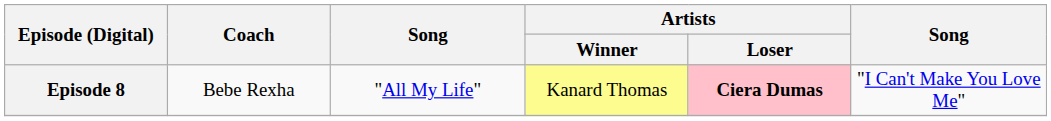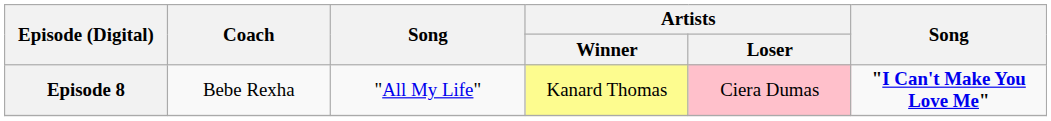(770, 89) bold -> (770, 89) normal
(949, 89) normal -> (949, 89) bold
